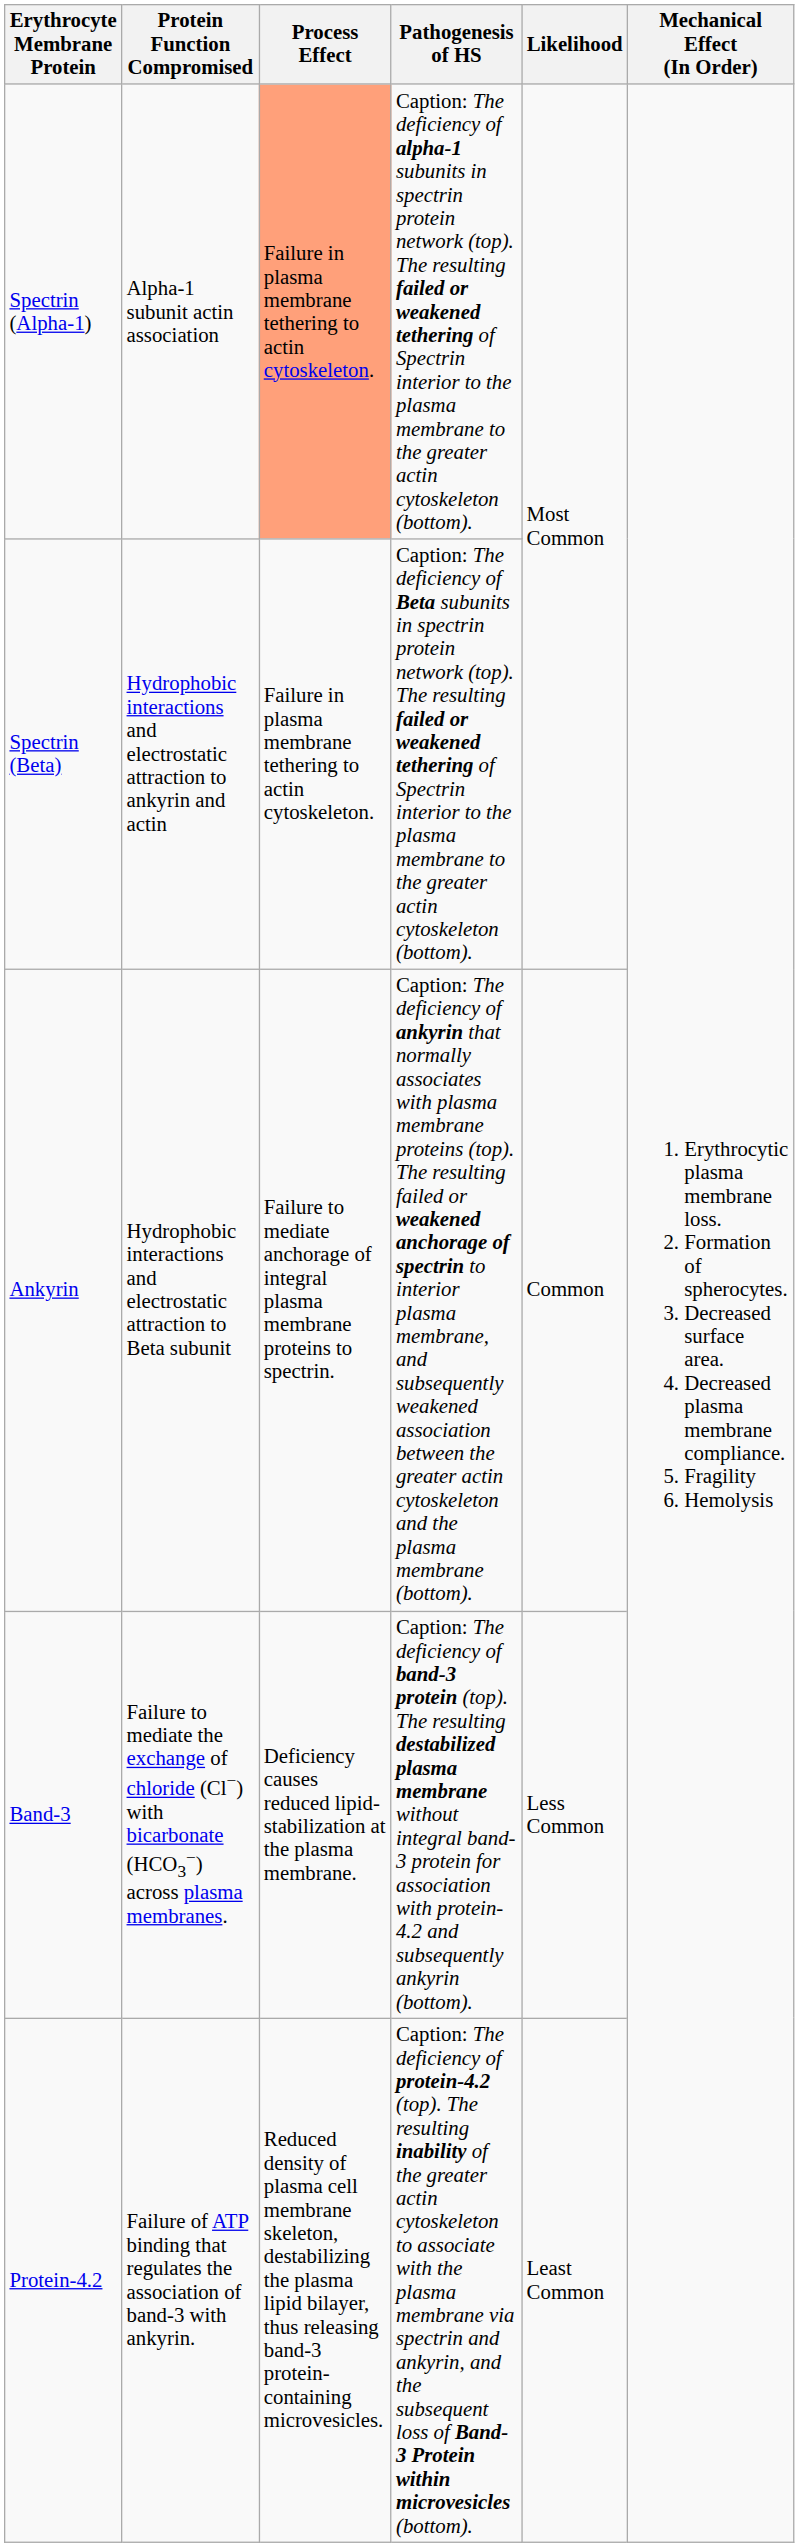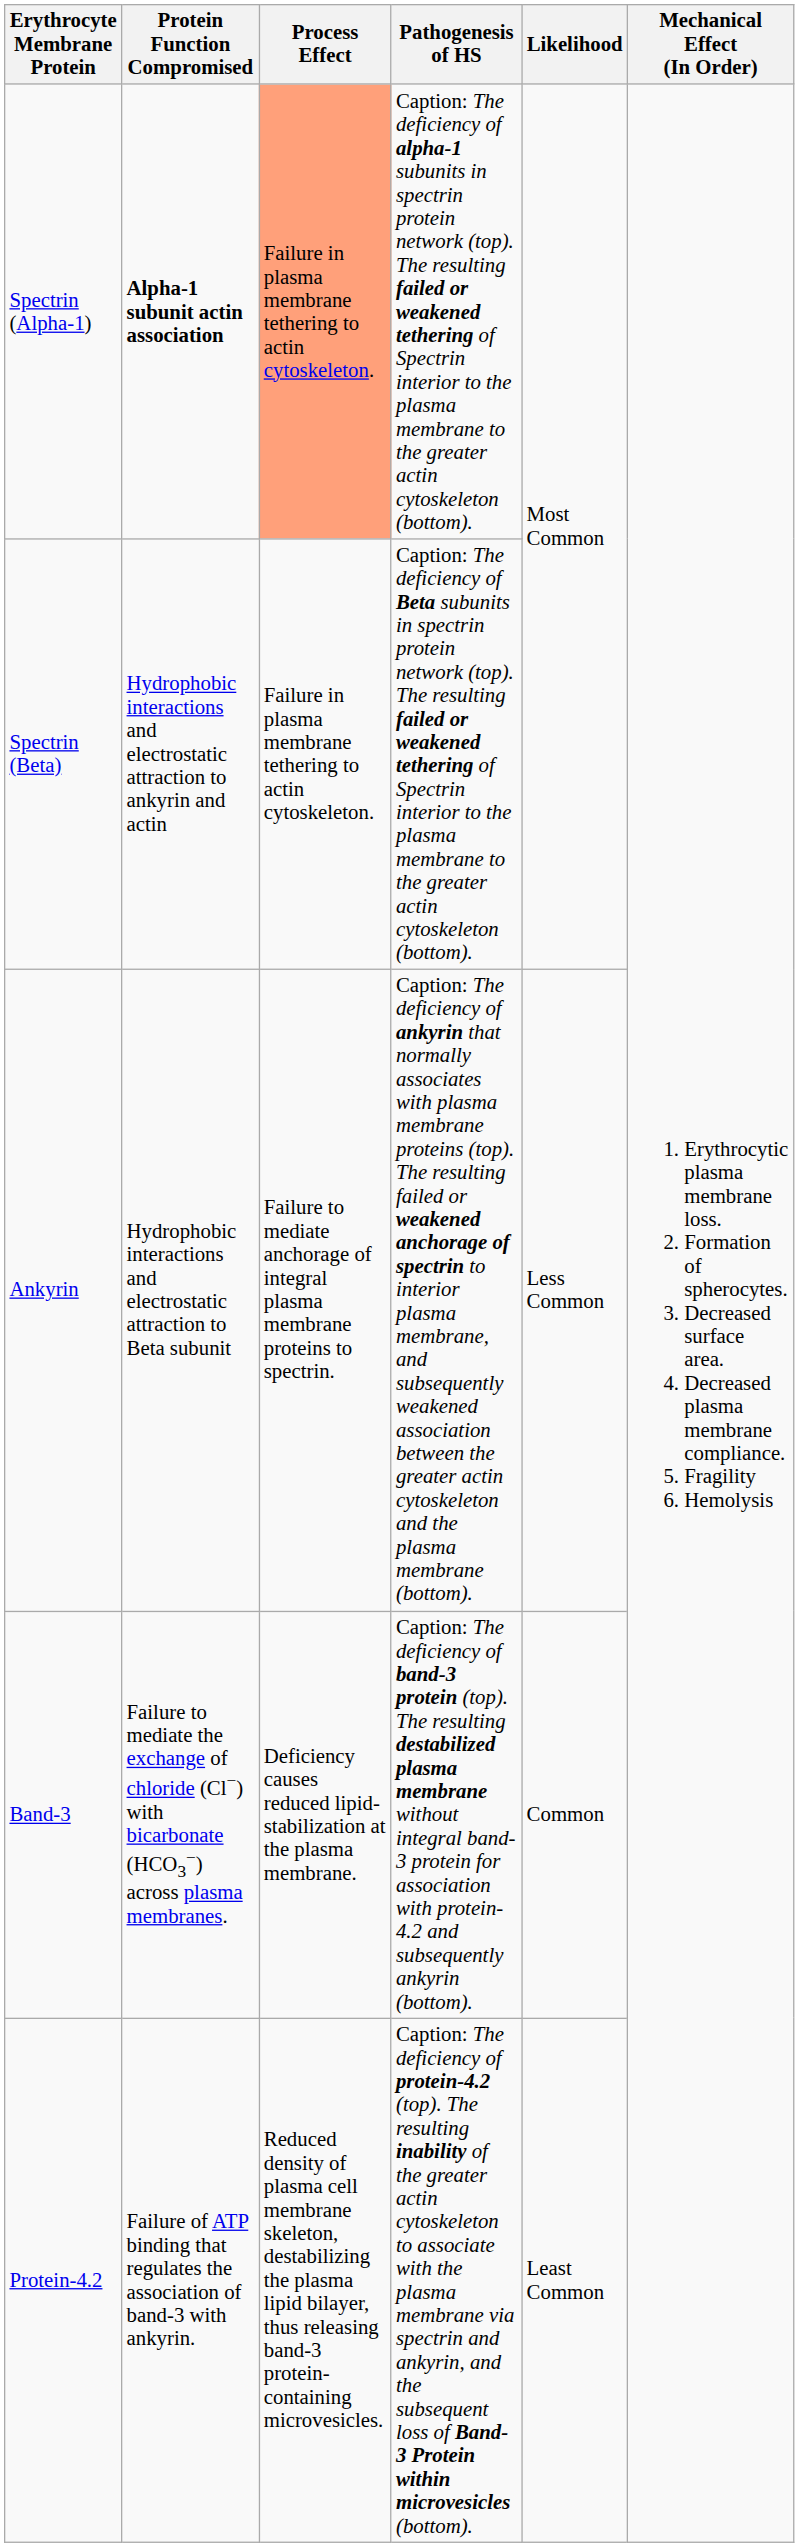(180, 311) normal -> (185, 311) bold
(565, 1289) Common -> (565, 1289) Less Common
(565, 1814) Less Common -> (565, 1814) Common
